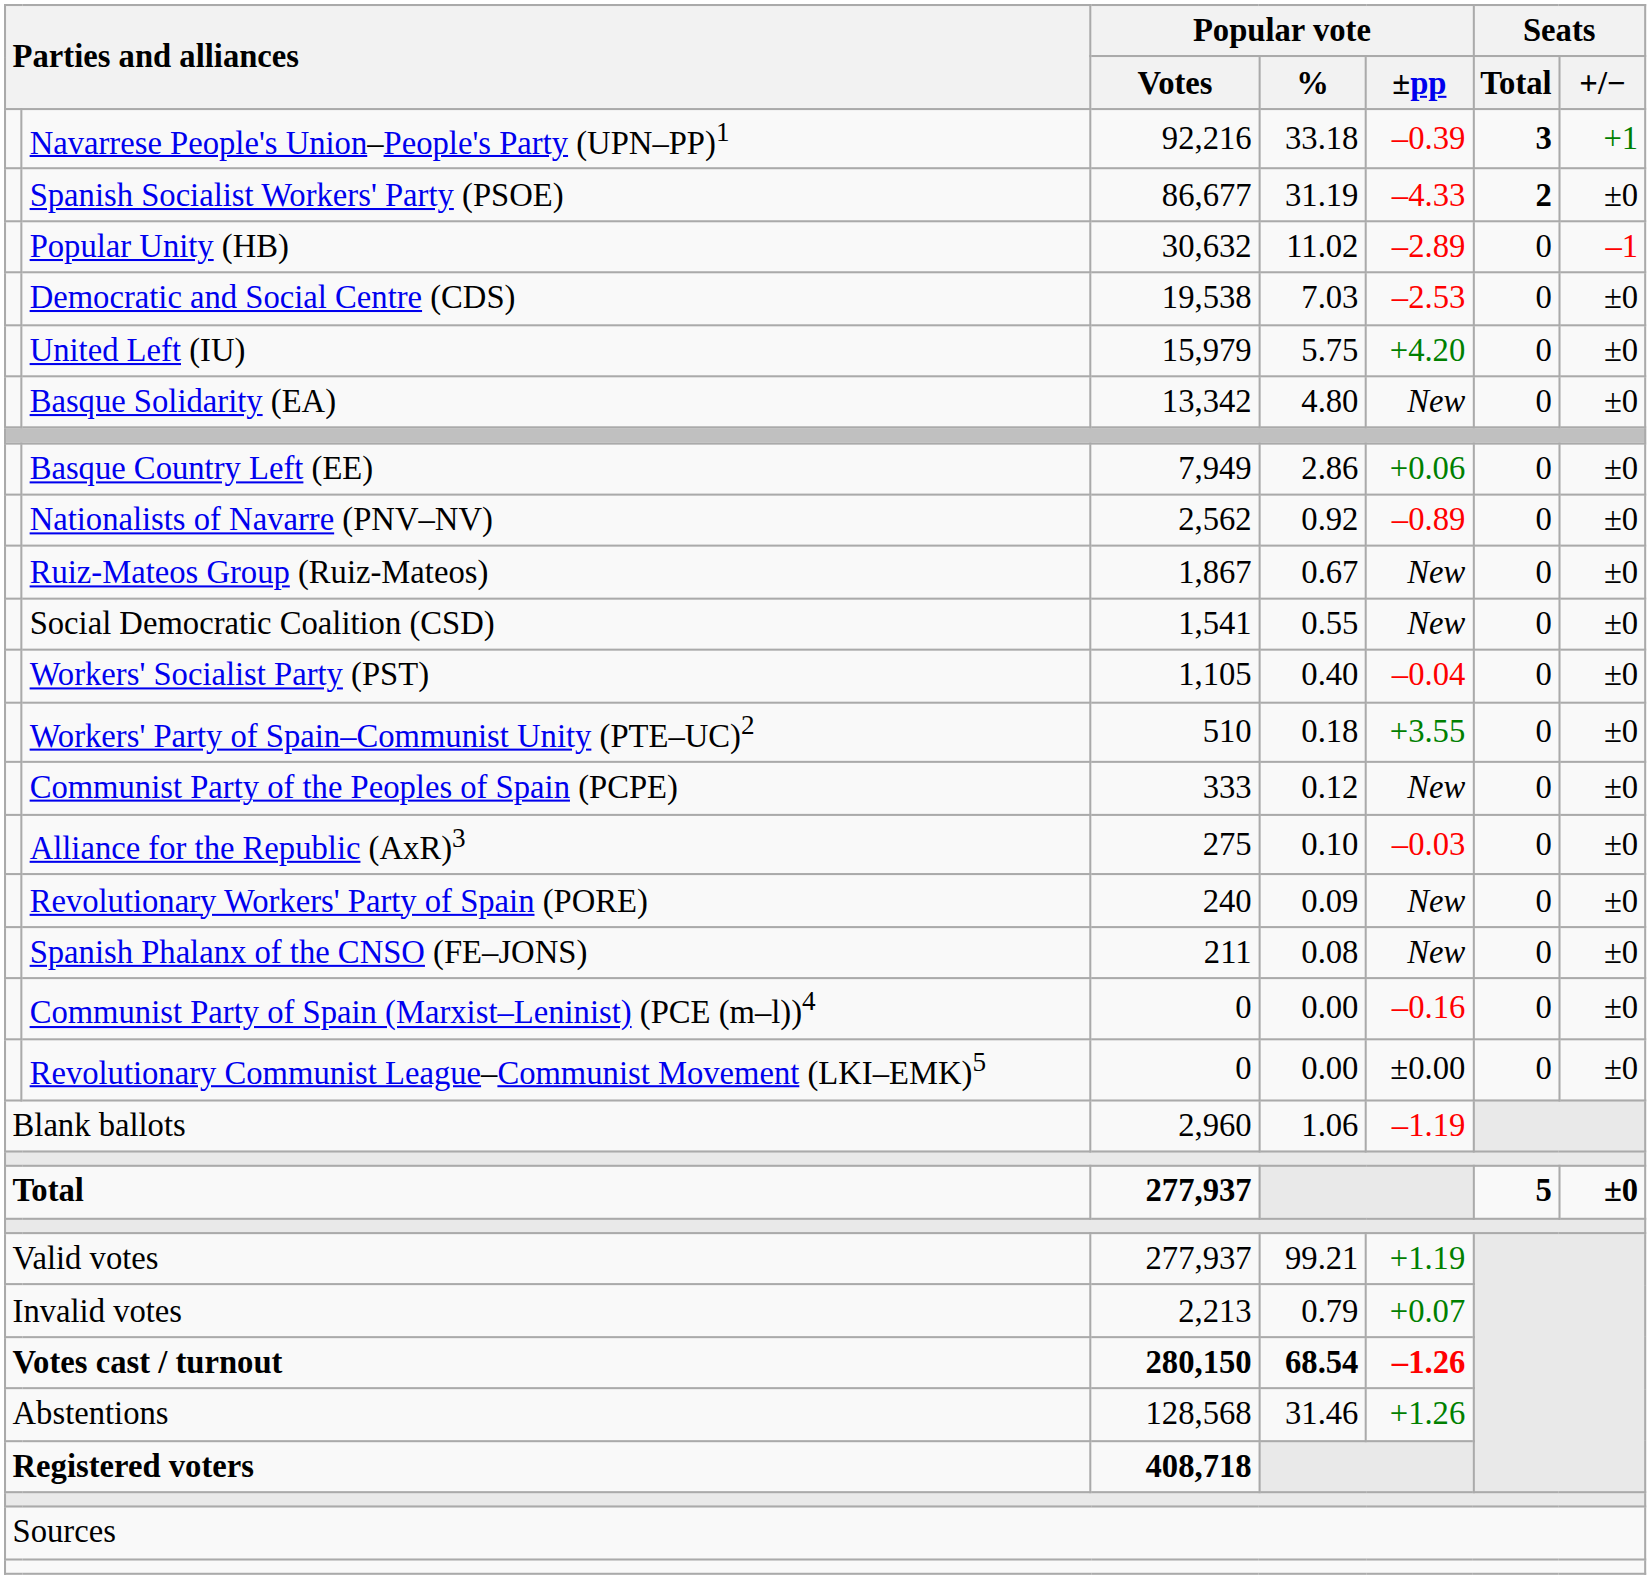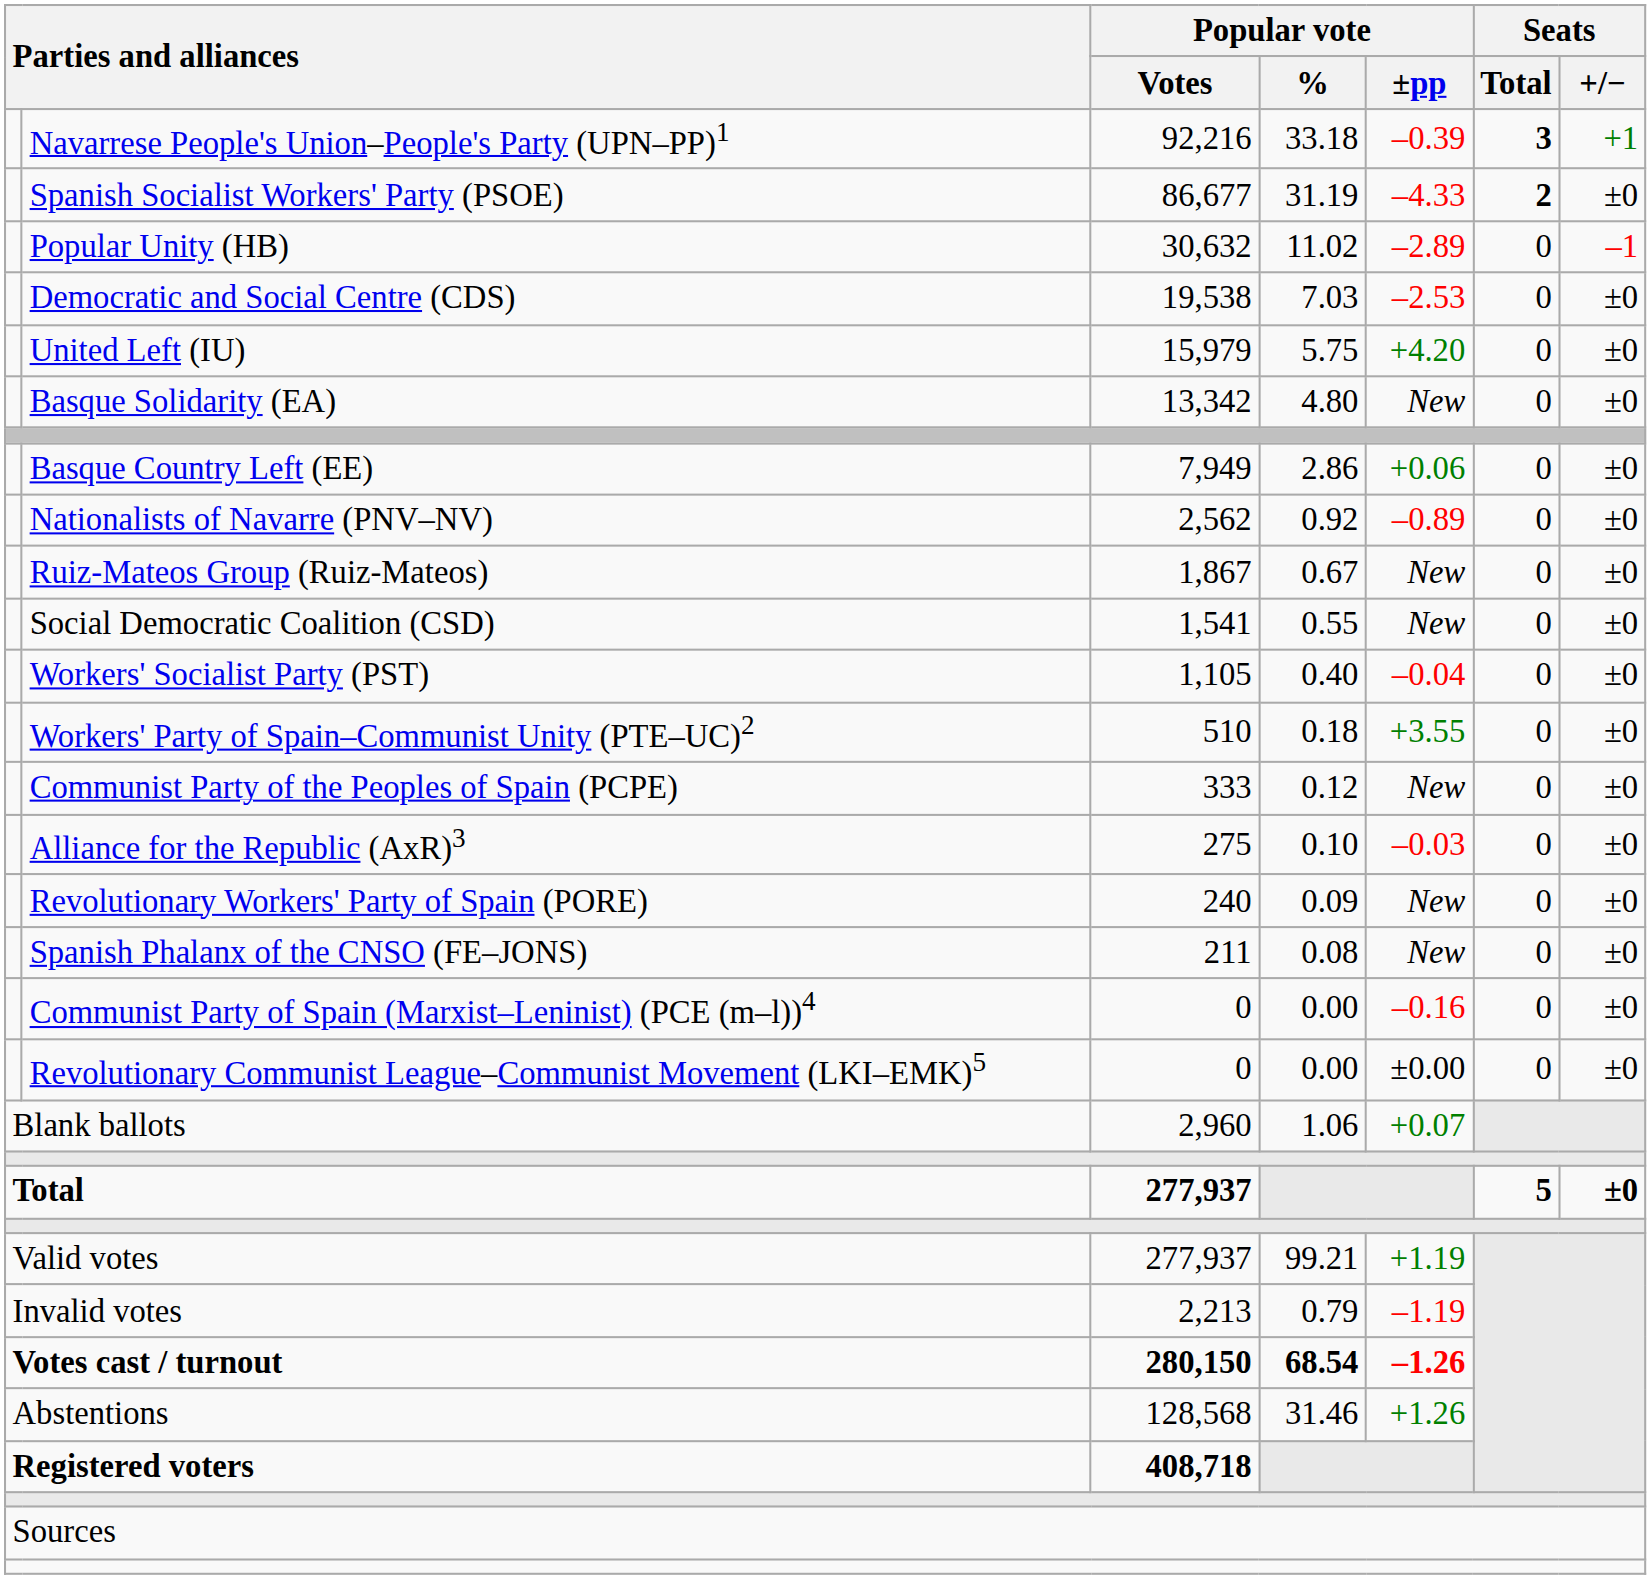(1429, 1124) –1.19 -> (1428, 1124) +0.07
(1428, 1310) +0.07 -> (1429, 1310) –1.19
